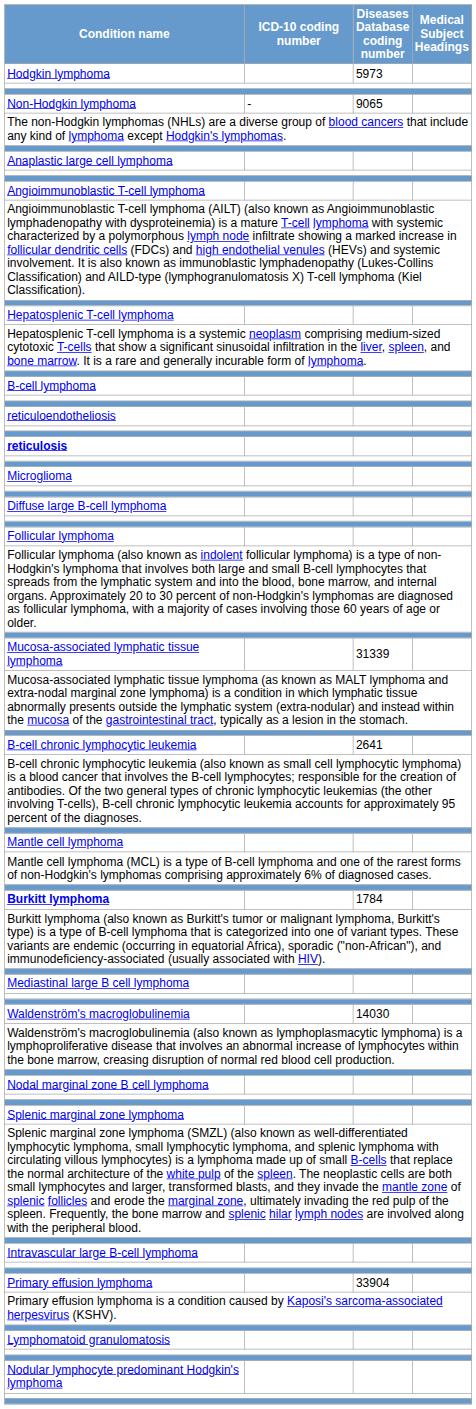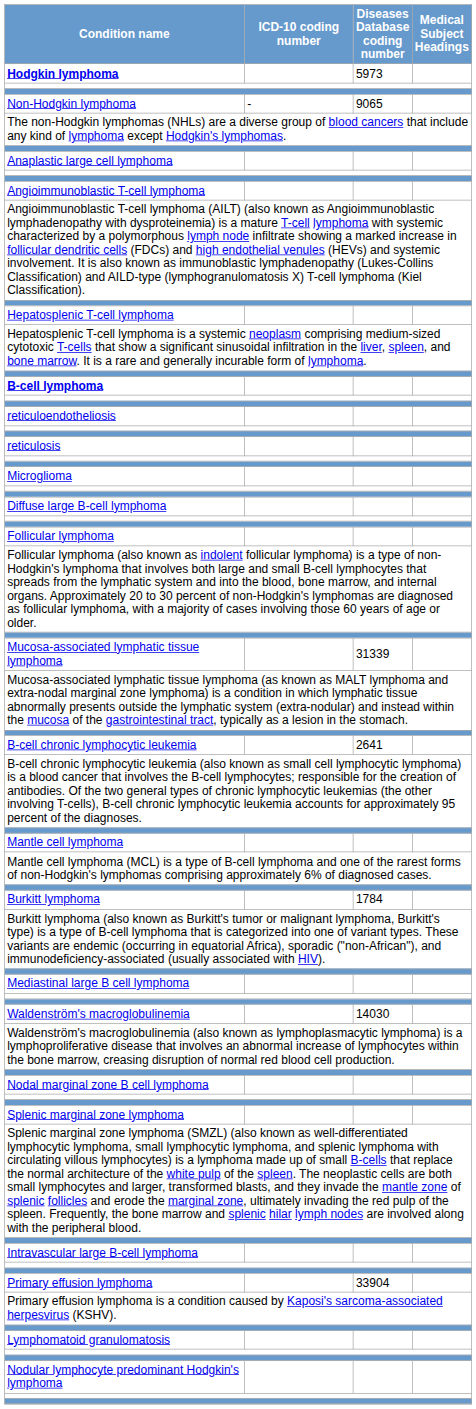(58, 73) normal -> (63, 73) bold
(51, 386) normal -> (55, 386) bold
(37, 446) bold -> (34, 446) normal
(58, 899) bold -> (53, 899) normal
